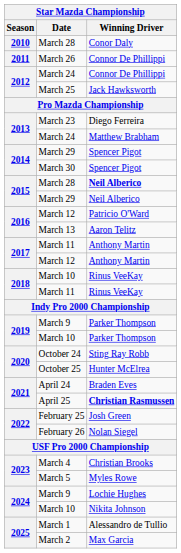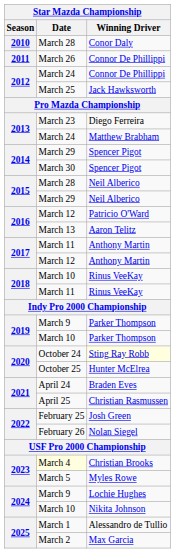(115, 183) bold -> (114, 183) normal
(119, 354) no background -> (119, 354) lightyellow background
(132, 400) bold -> (128, 400) normal
(54, 463) no background -> (54, 463) lightyellow background
